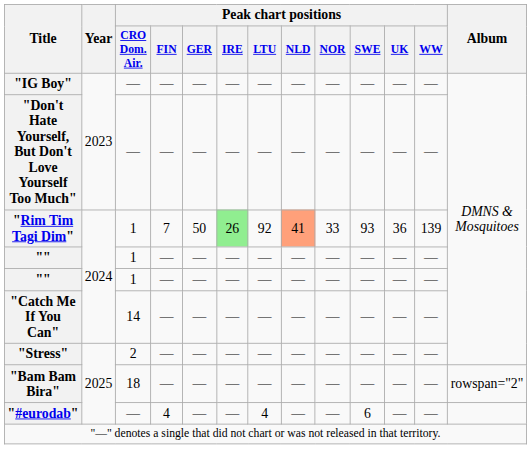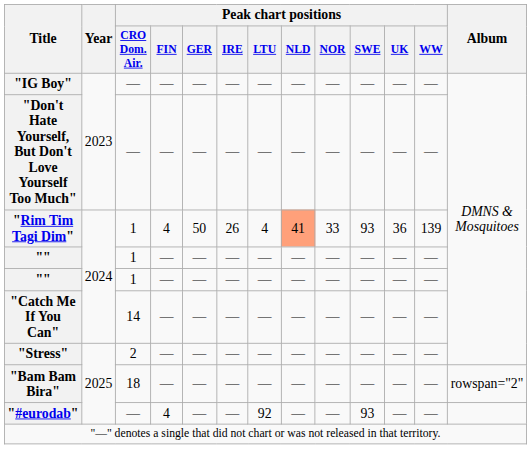(167, 228) 7 -> (167, 228) 4
(232, 228) lightgreen background -> (232, 228) no background
(265, 228) 92 -> (265, 228) 4
(265, 413) 4 -> (265, 413) 92
(367, 413) 6 -> (367, 413) 93
